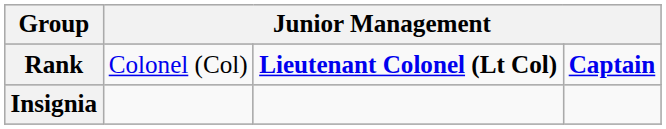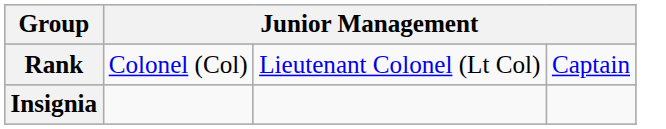(408, 64) bold -> (400, 64) normal
(612, 64) bold -> (591, 64) normal
